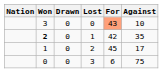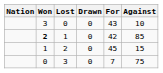columns swapped: (68, 11) <-> (92, 11)
(113, 23) lightsalmon background -> (113, 23) no background
(140, 36) 35 -> (140, 36) 85
(140, 49) 17 -> (140, 49) 15
(113, 62) 6 -> (113, 62) 7
